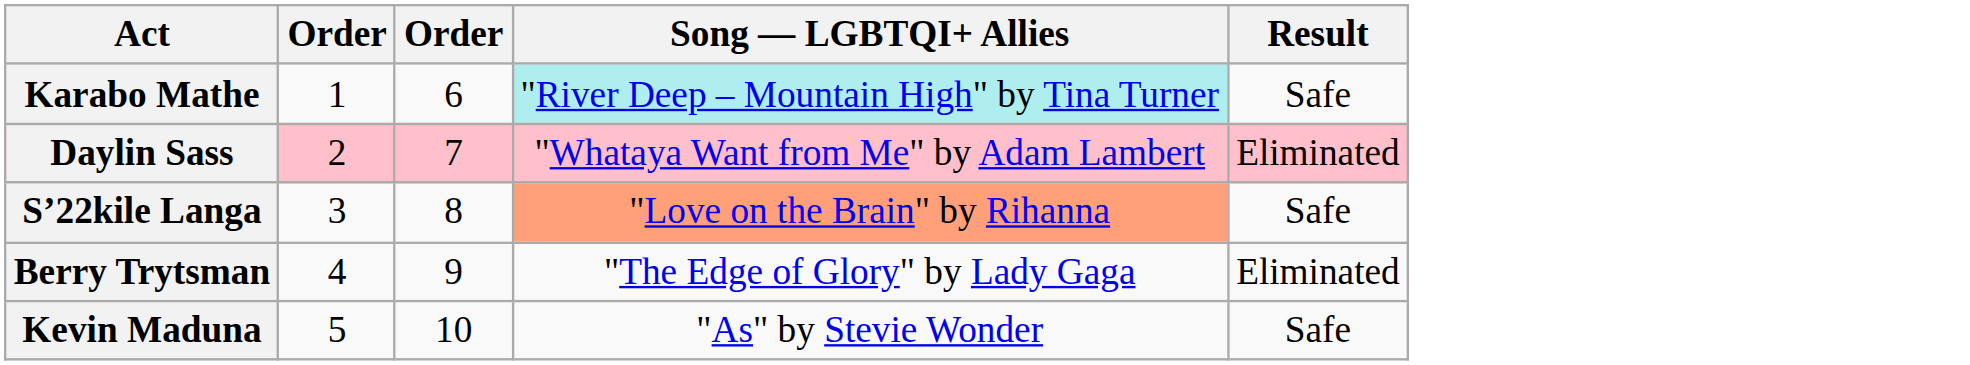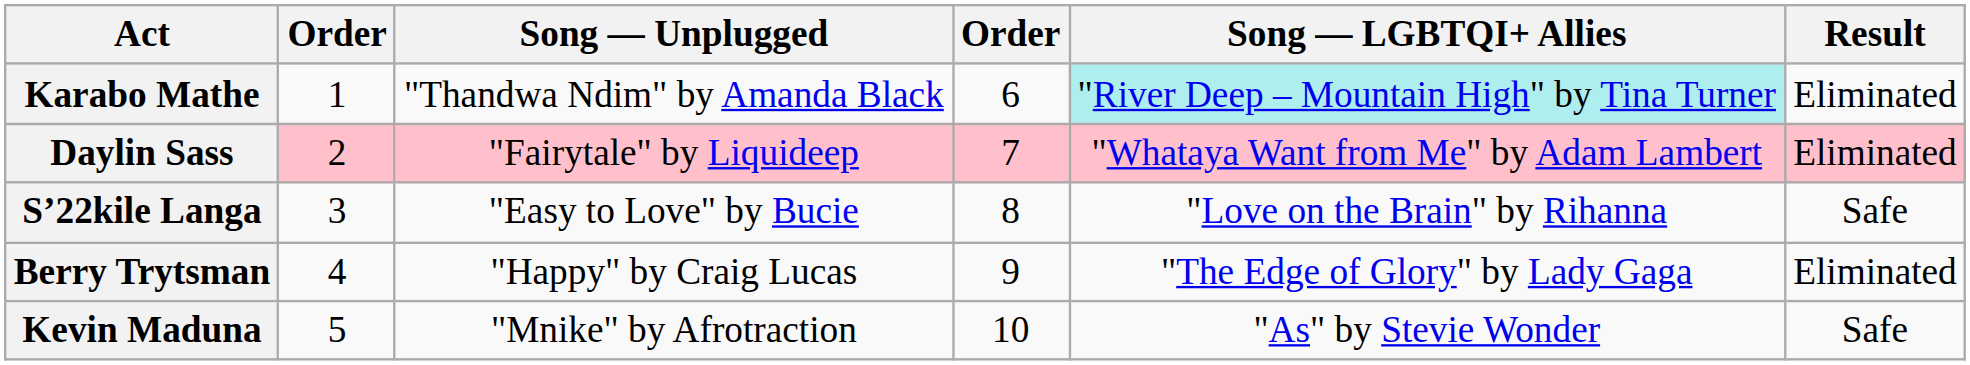+ column: (674, 34)
(1318, 93) Safe -> (1875, 93) Eliminated
(870, 211) lightsalmon background -> (1427, 211) no background
